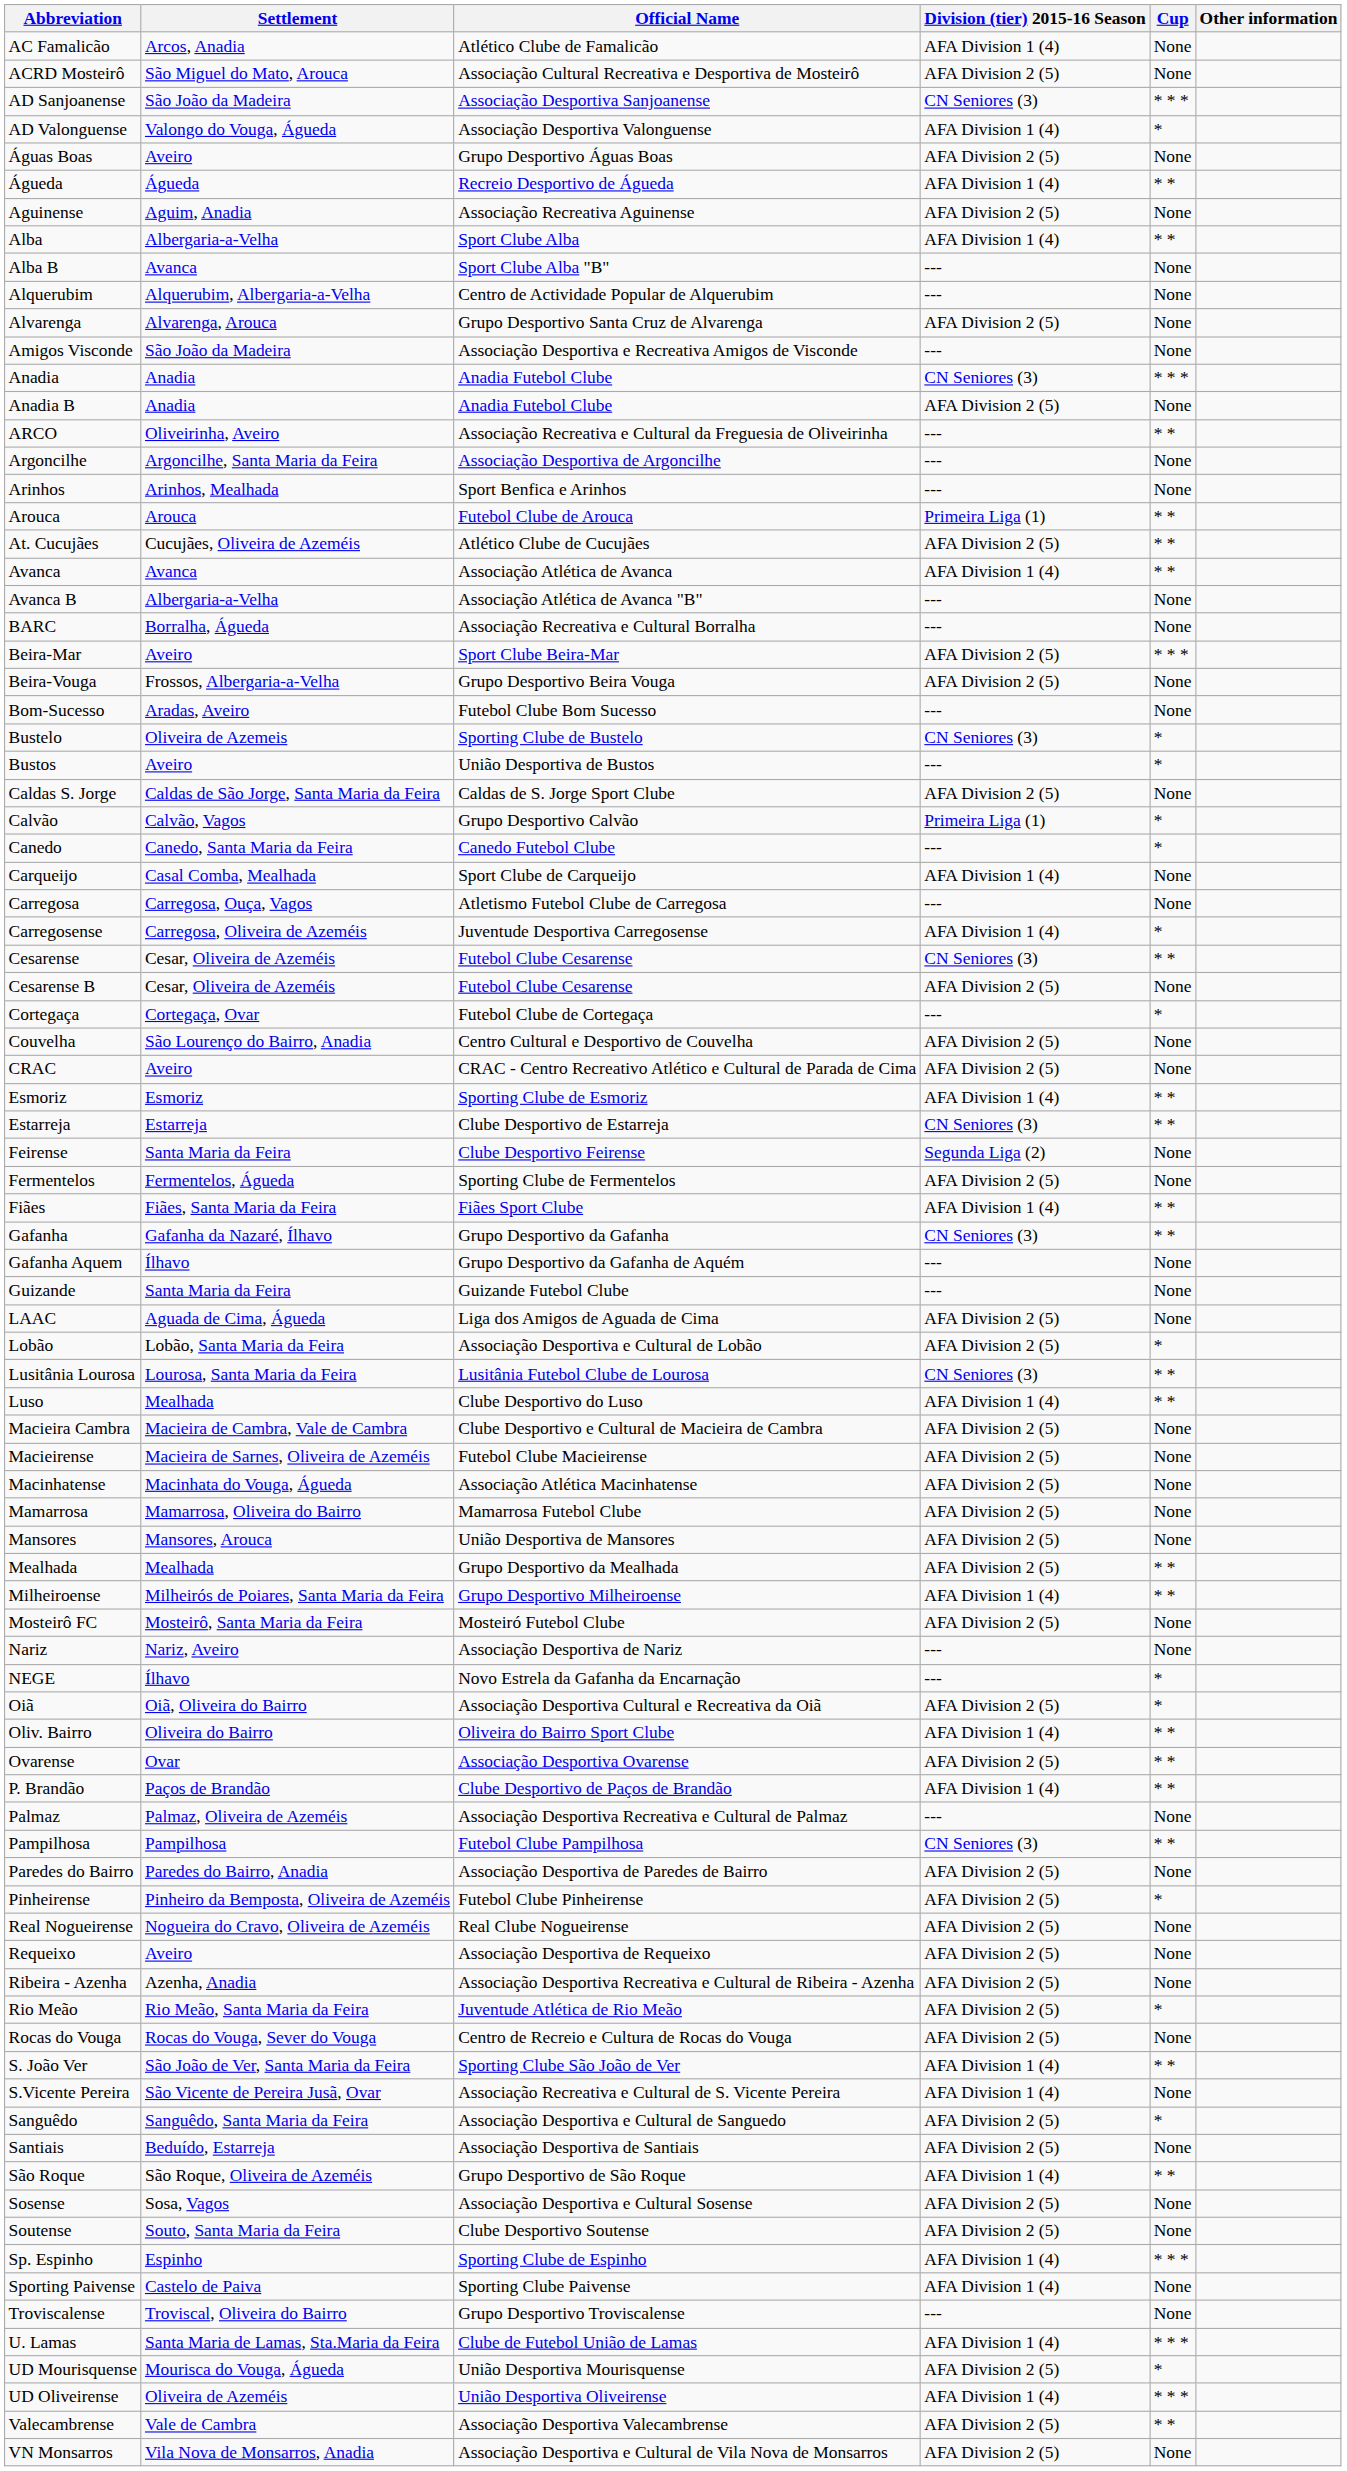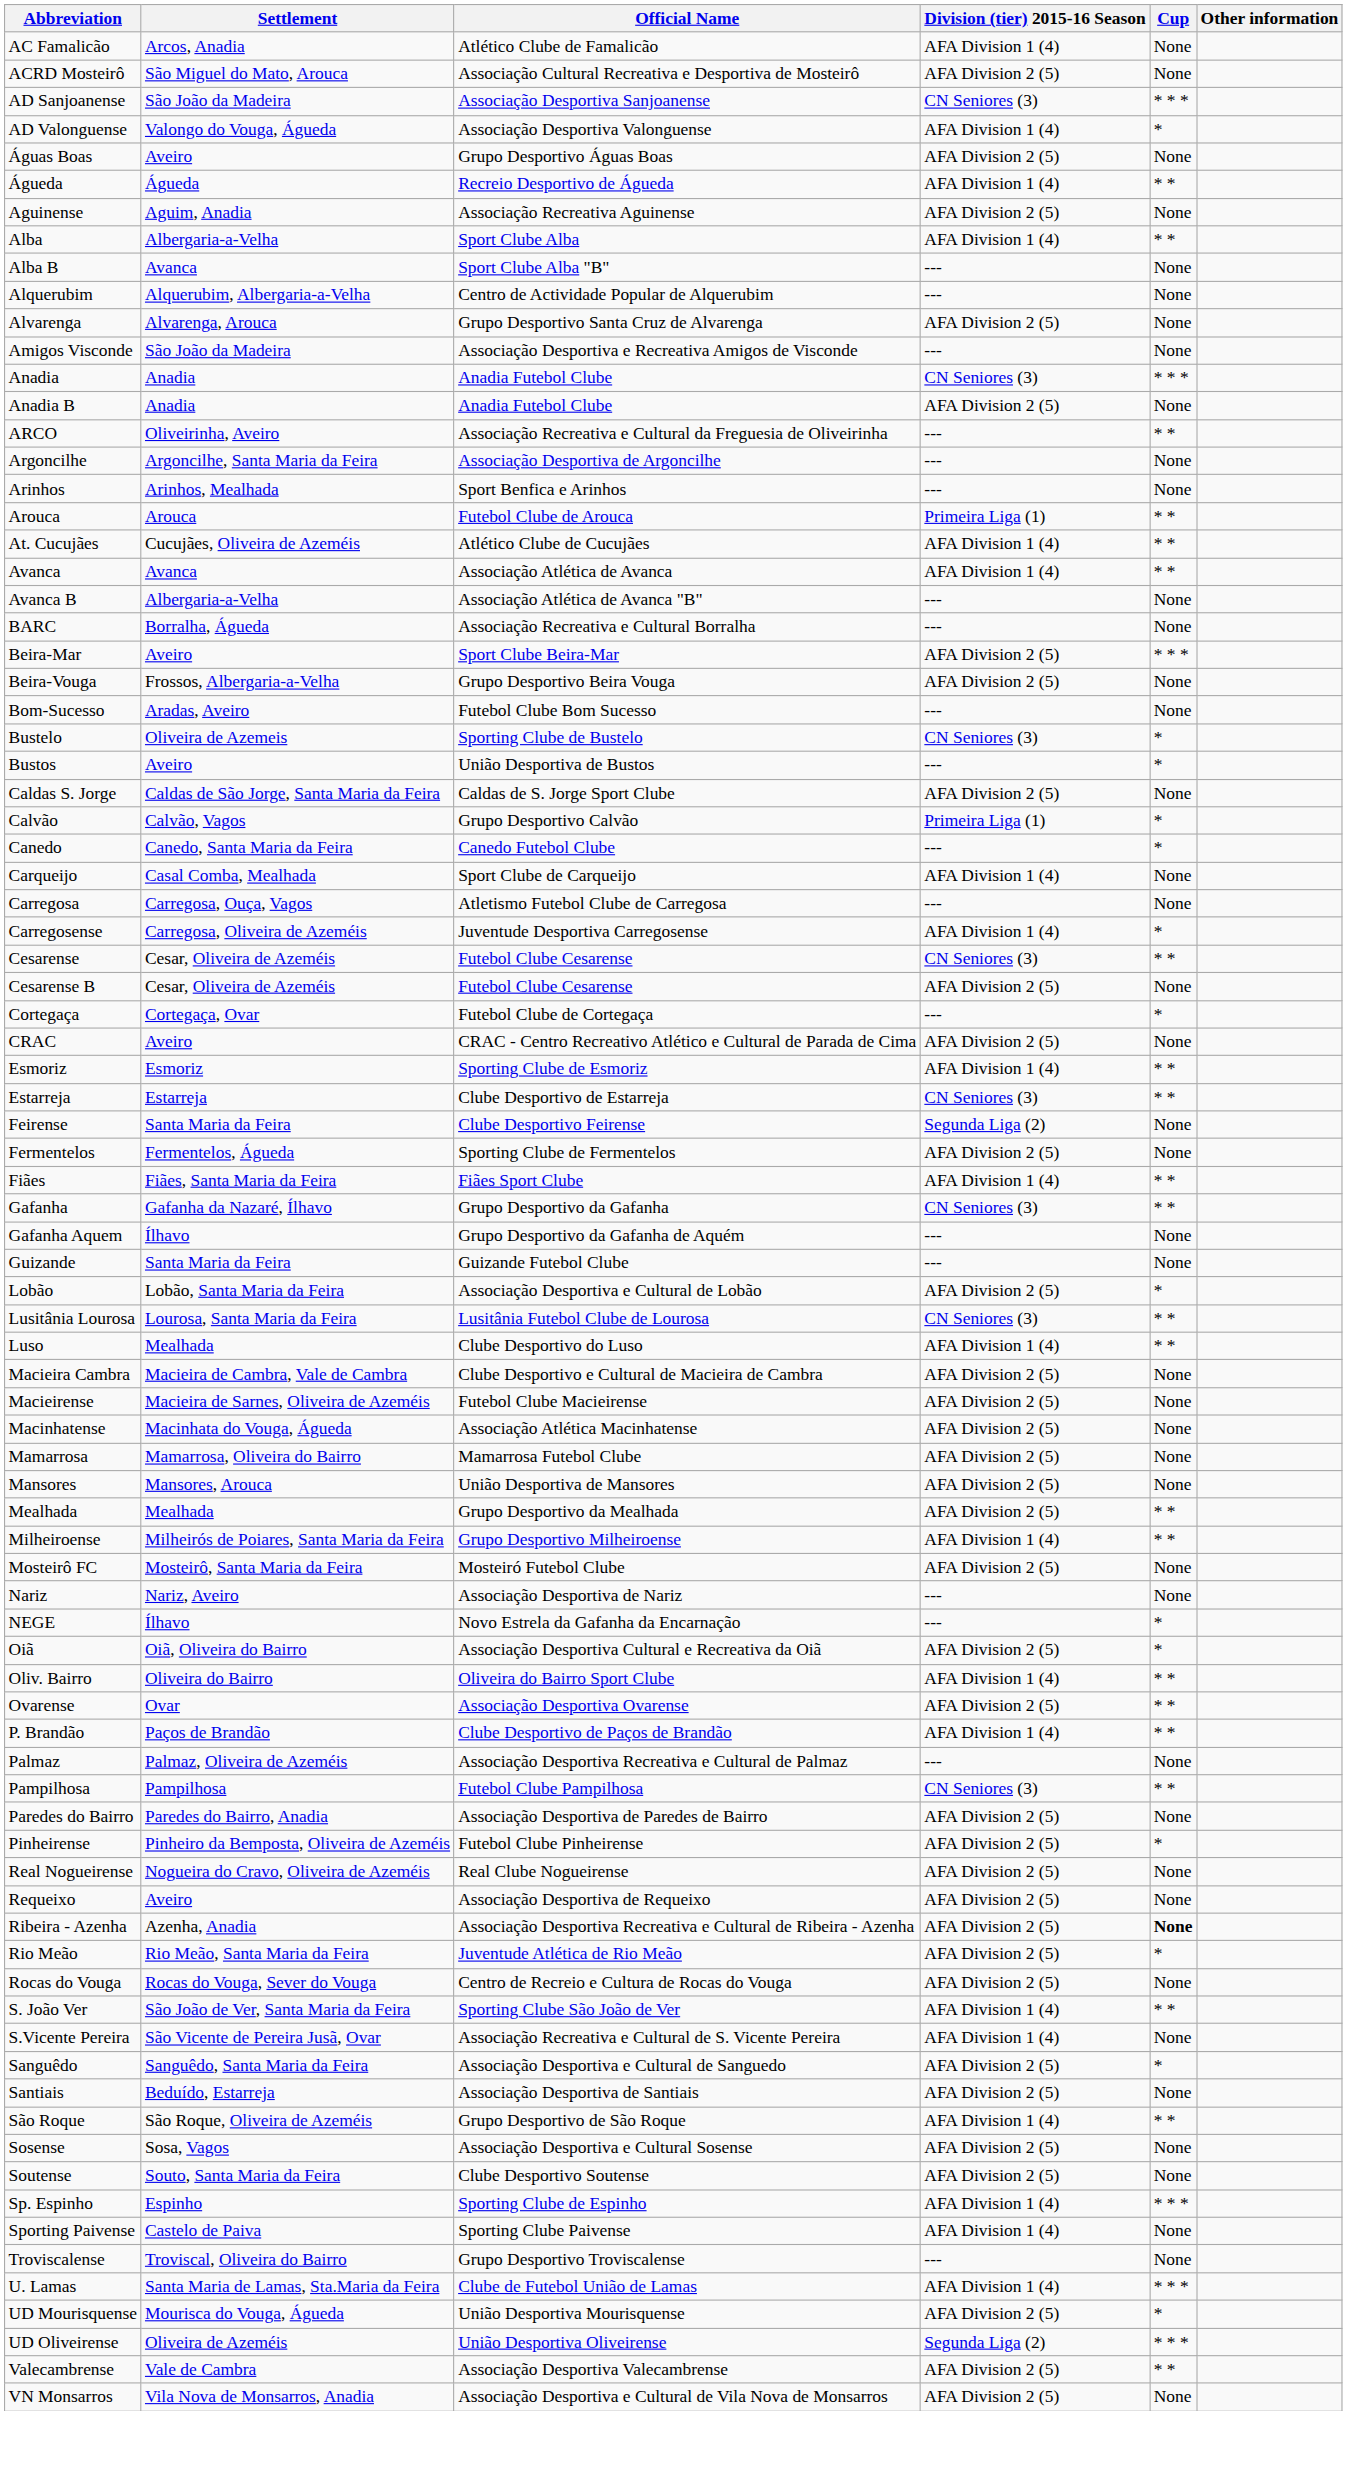(992, 543) AFA Division 2 (5) -> (992, 543) AFA Division 1 (4)
- row: (42, 1041)
- row: (32, 1318)
(1173, 1982) normal -> (1173, 1926) bold
(992, 2396) AFA Division 1 (4) -> (985, 2341) Segunda Liga (2)
